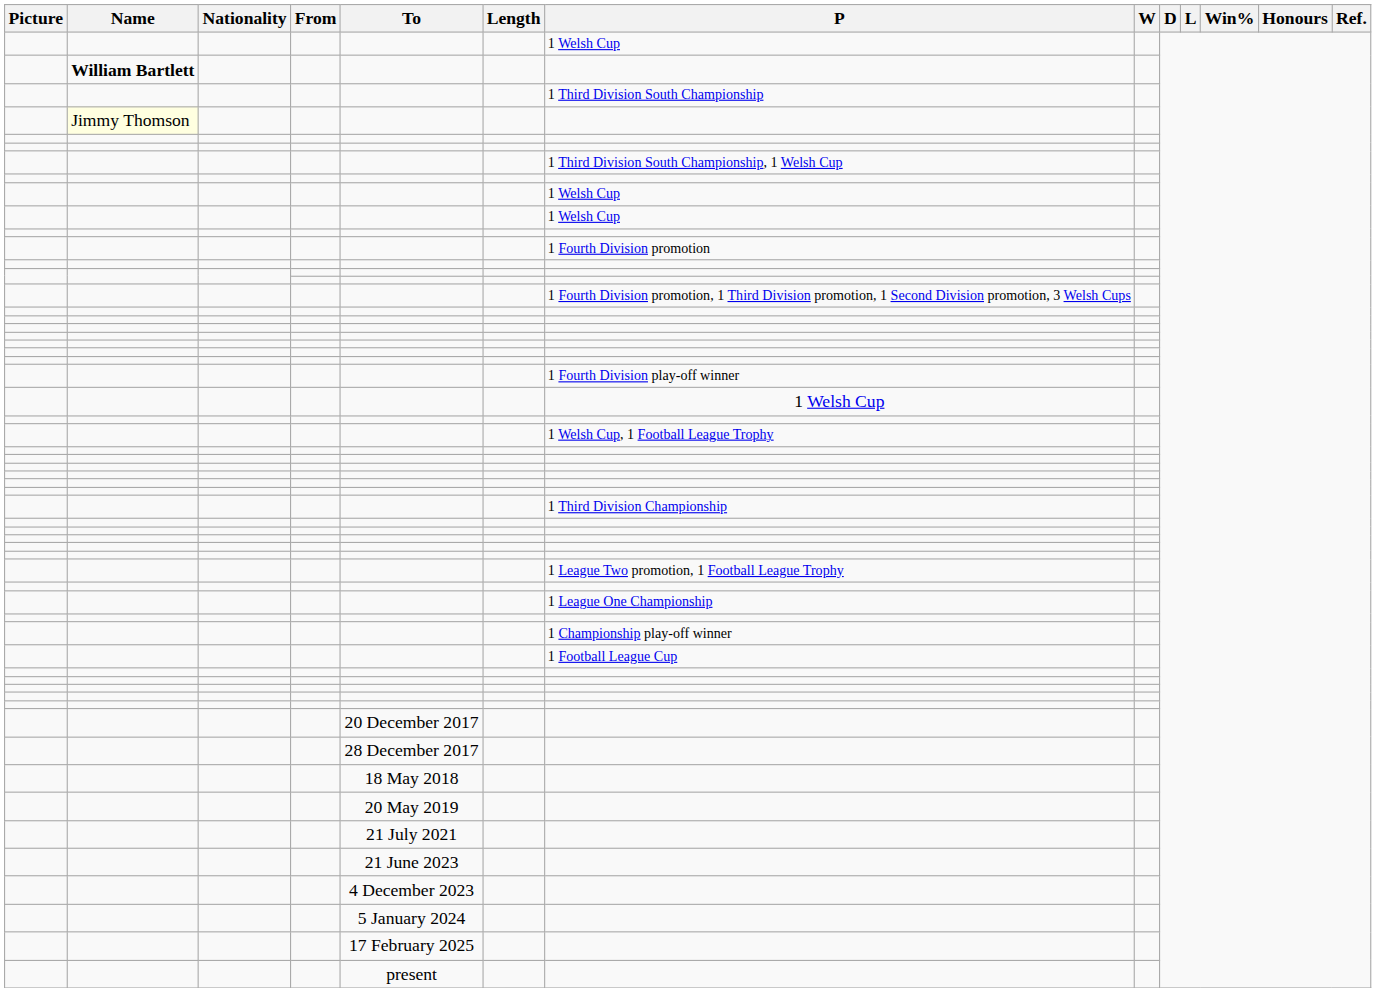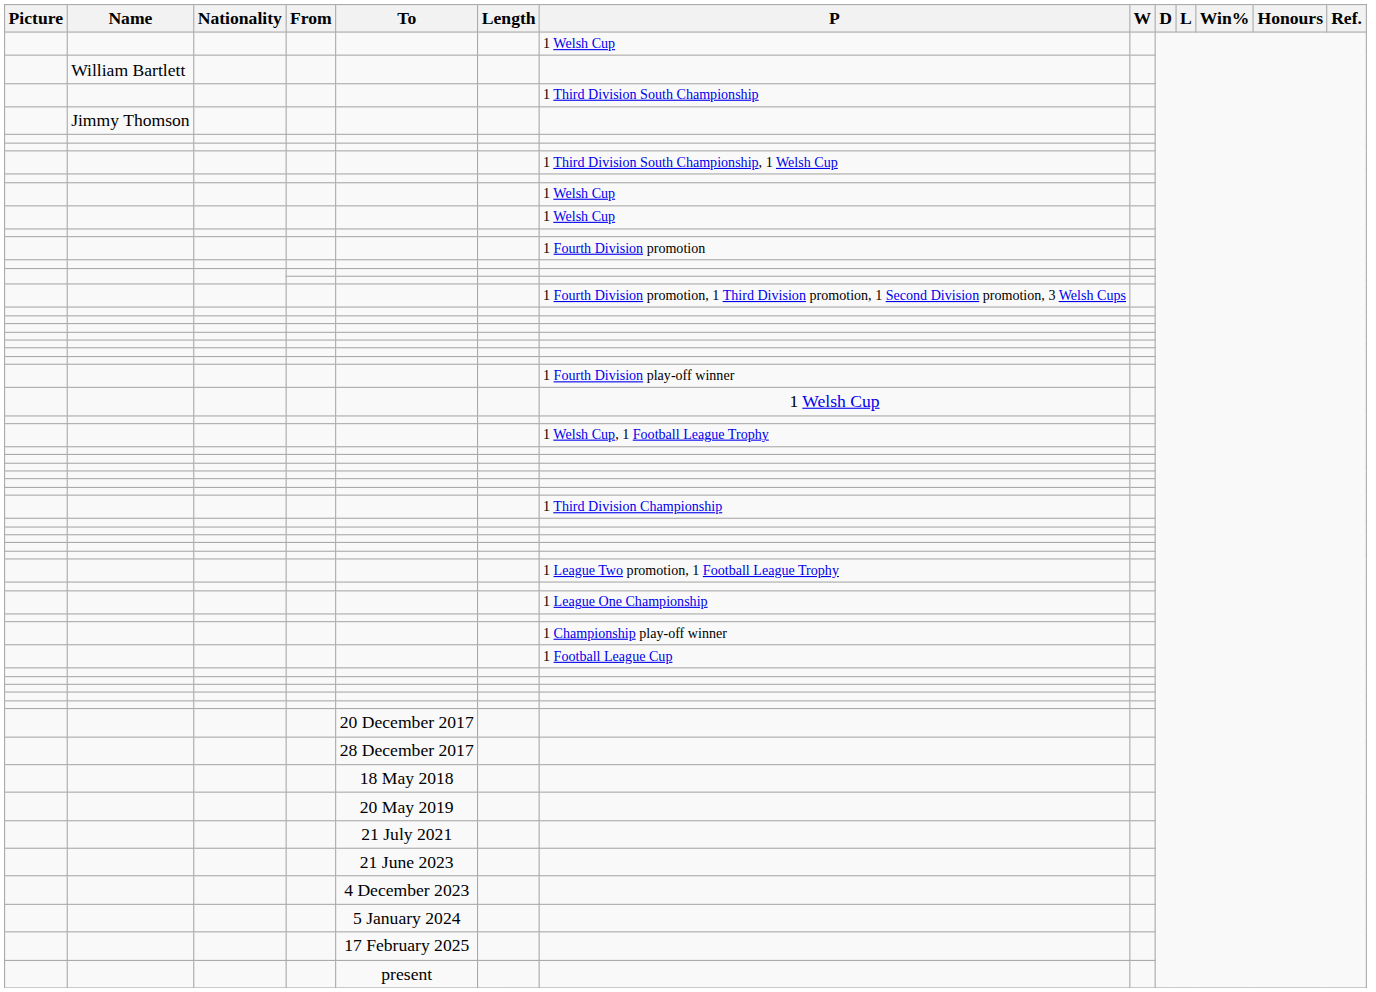(133, 69) bold -> (128, 69) normal
(130, 120) lightyellow background -> (130, 120) no background
